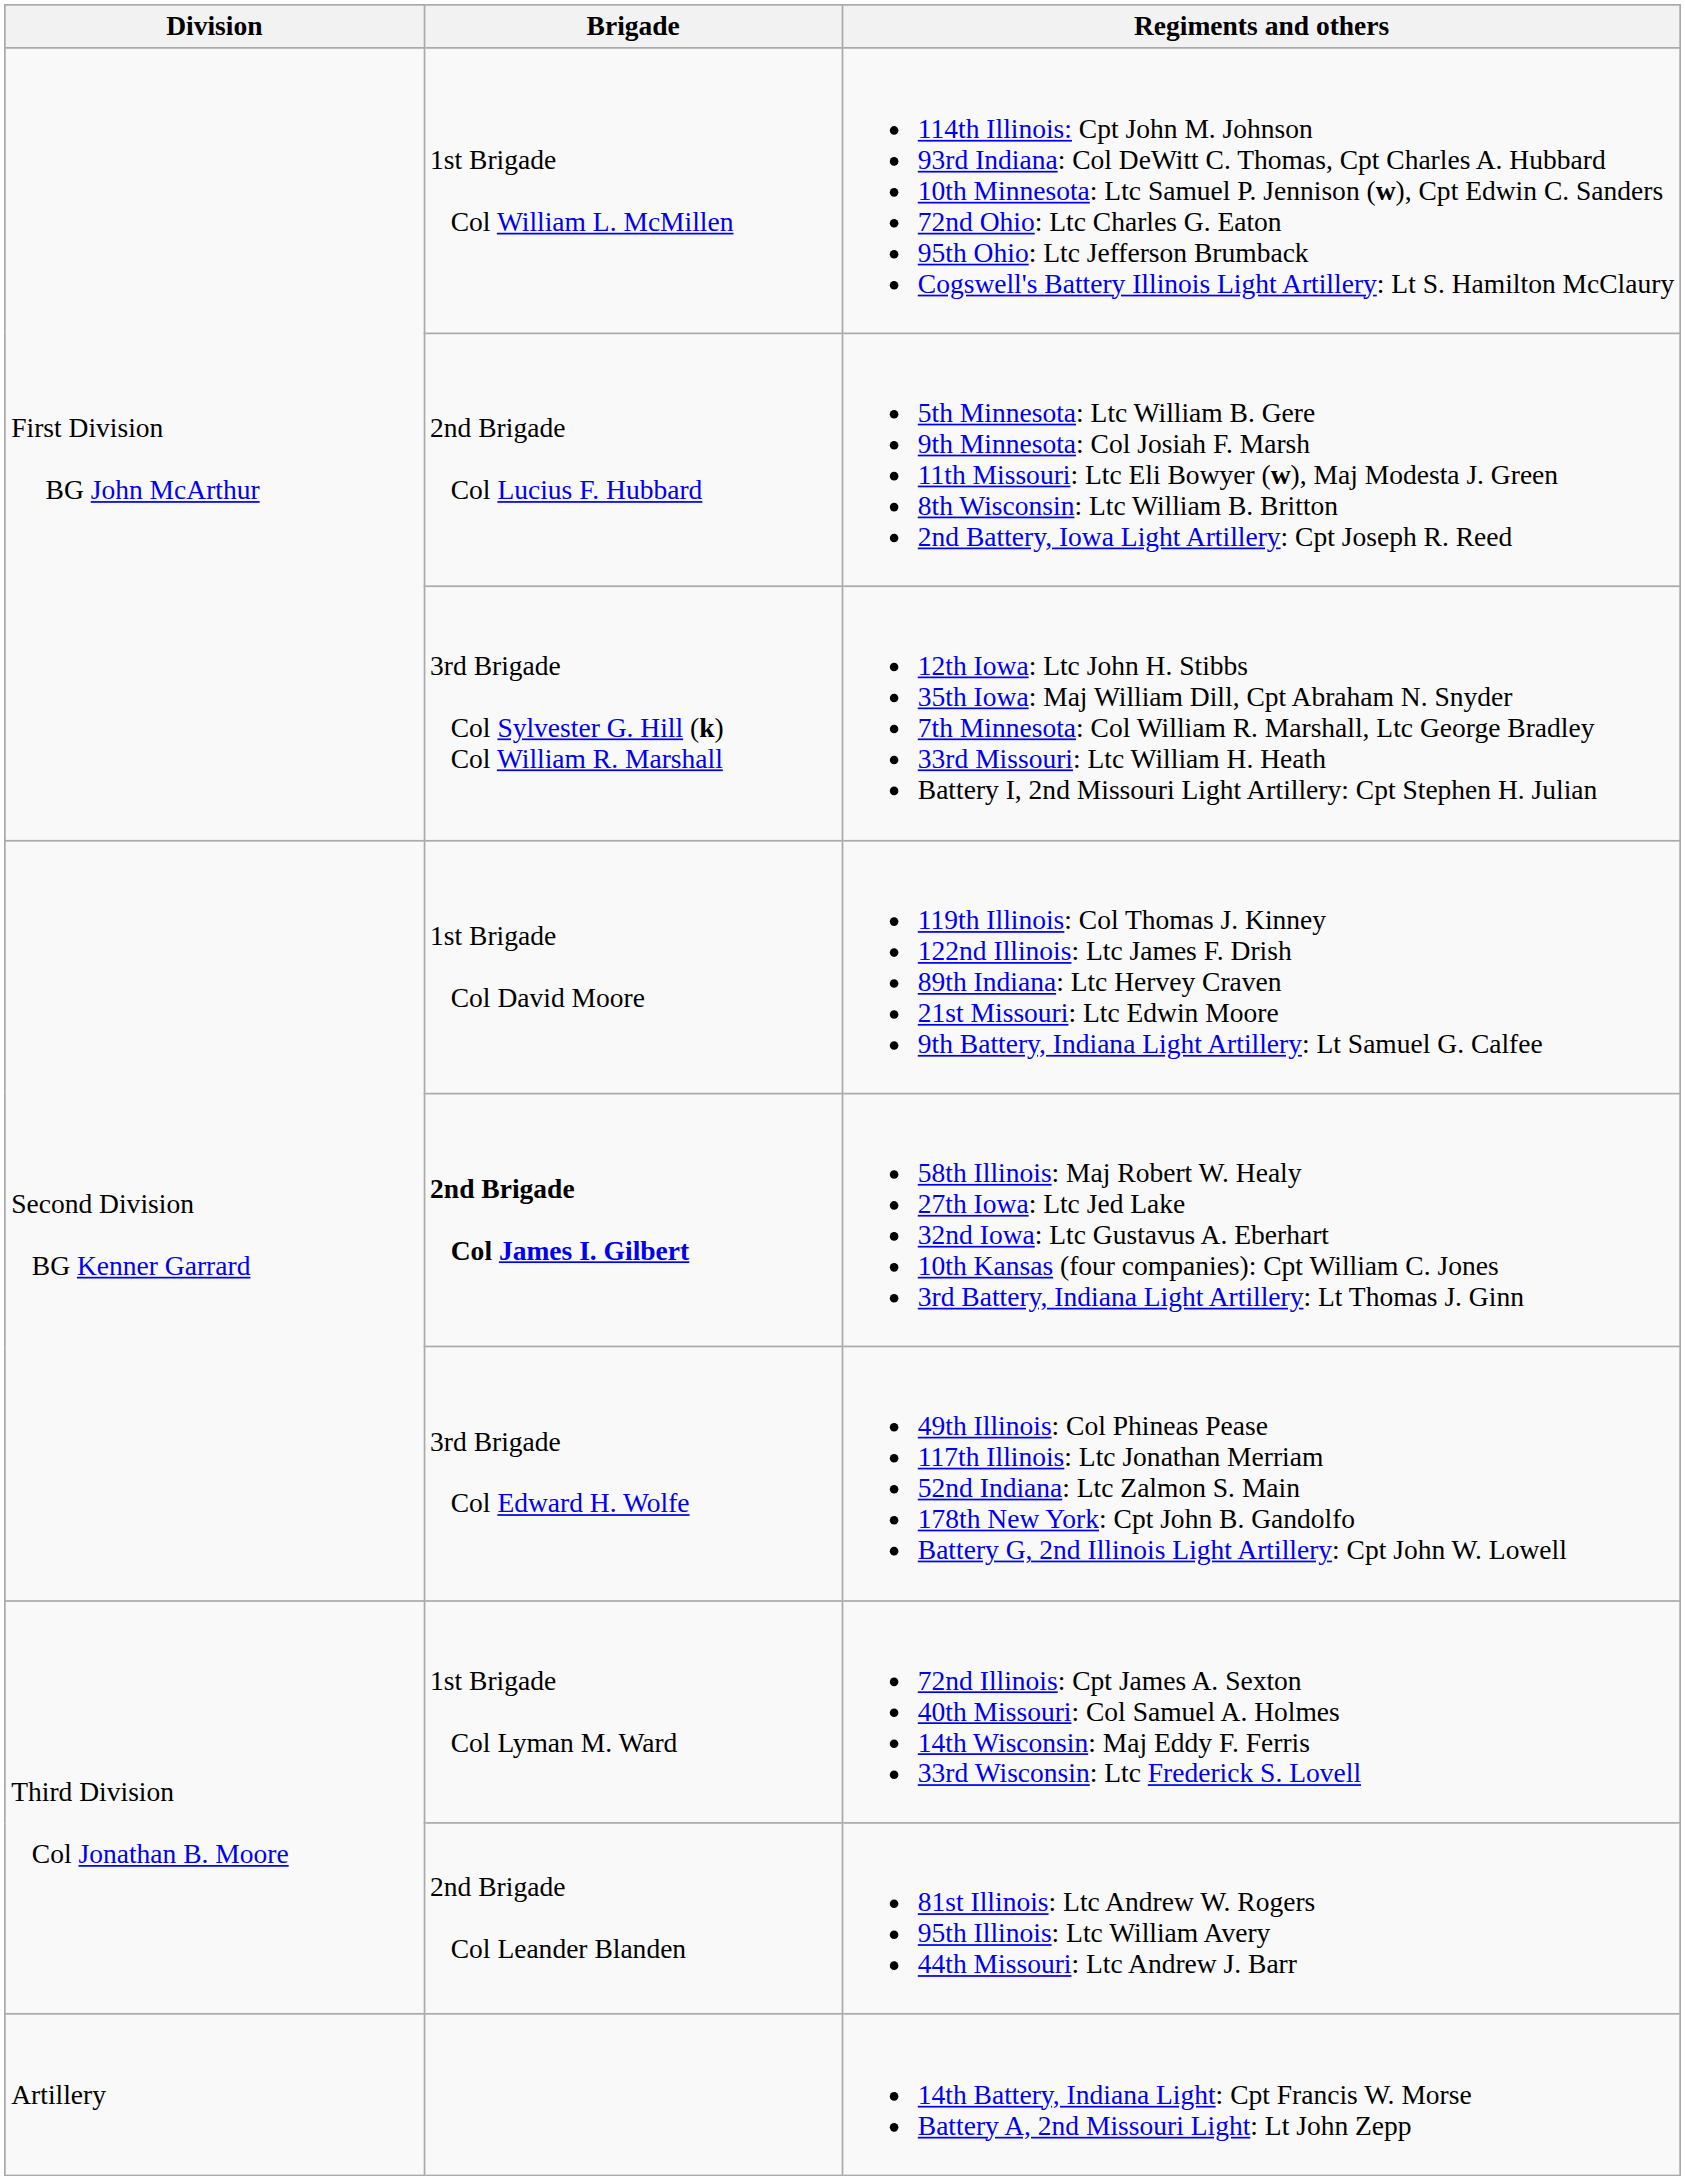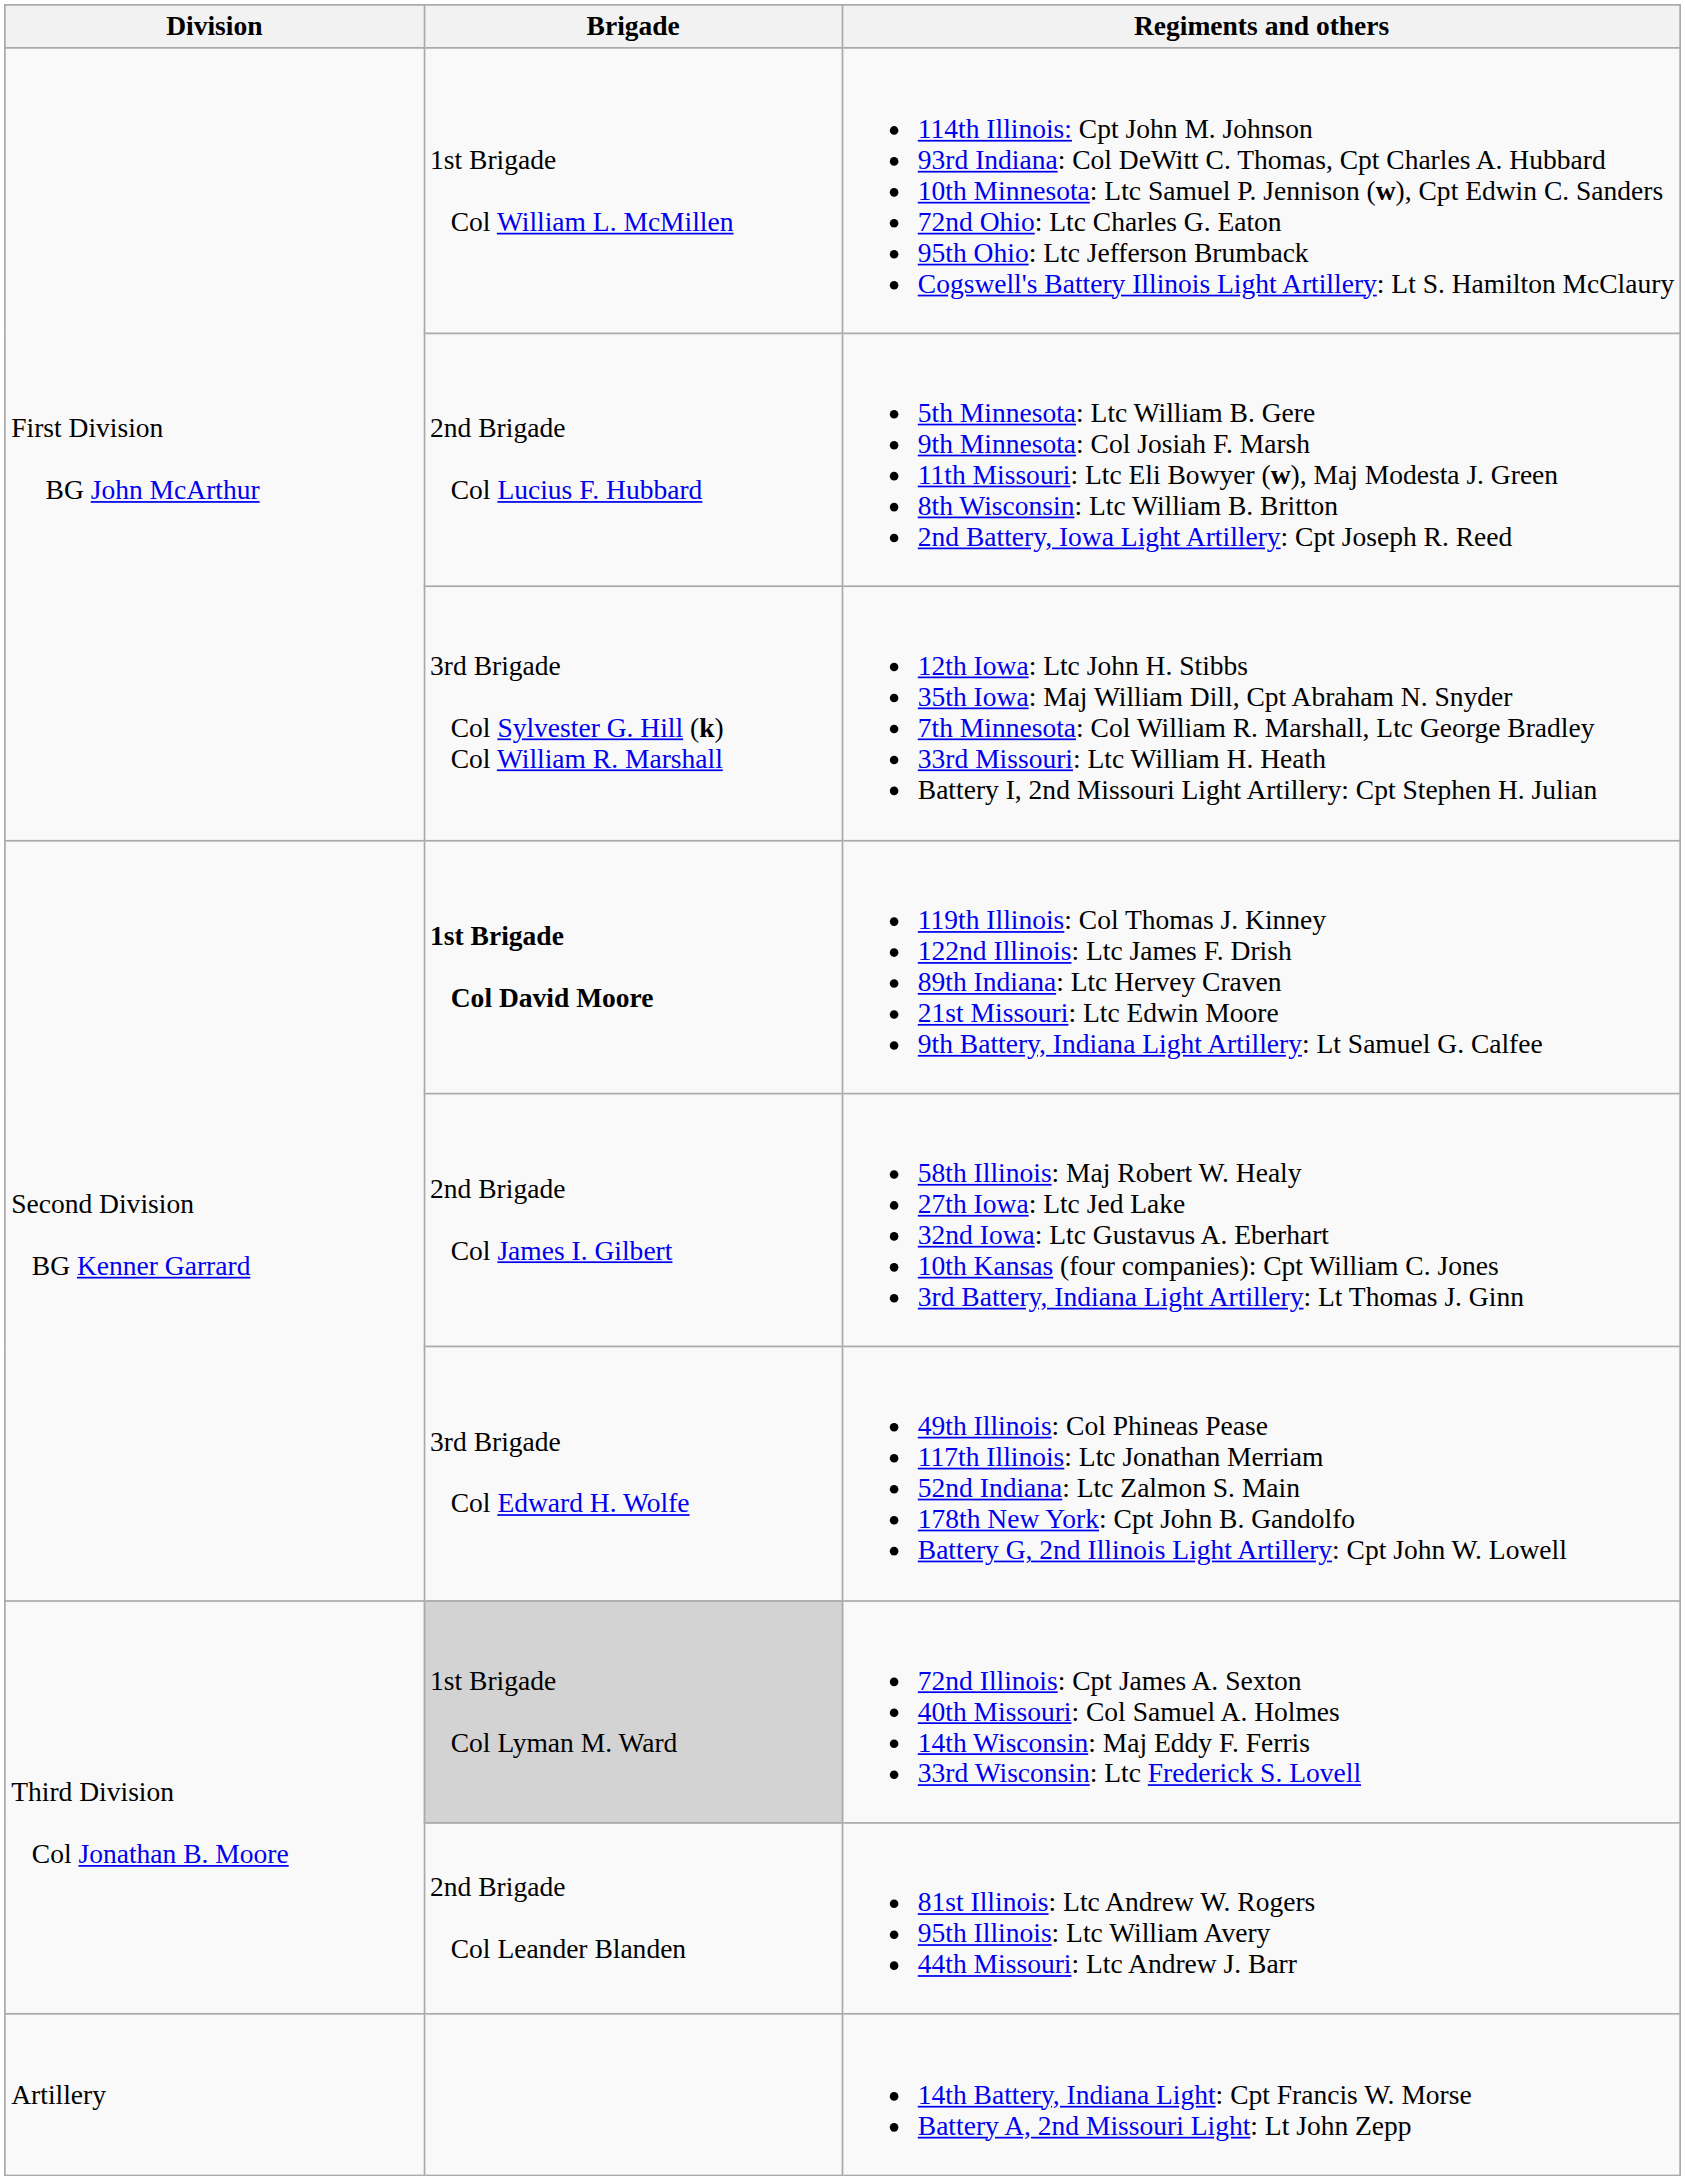(537, 966) normal -> (542, 966) bold
(560, 1219) bold -> (551, 1219) normal
(554, 1711) no background -> (554, 1711) lightgrey background
